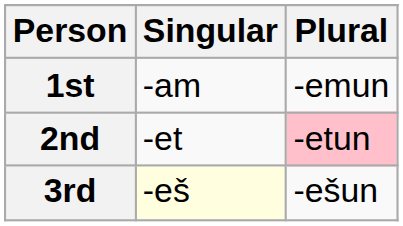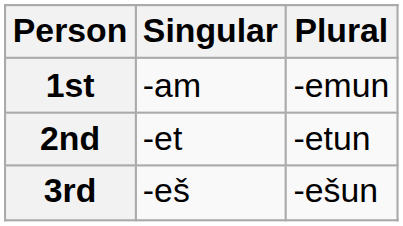(332, 138) pink background -> (332, 138) no background
(166, 191) lightyellow background -> (166, 191) no background
